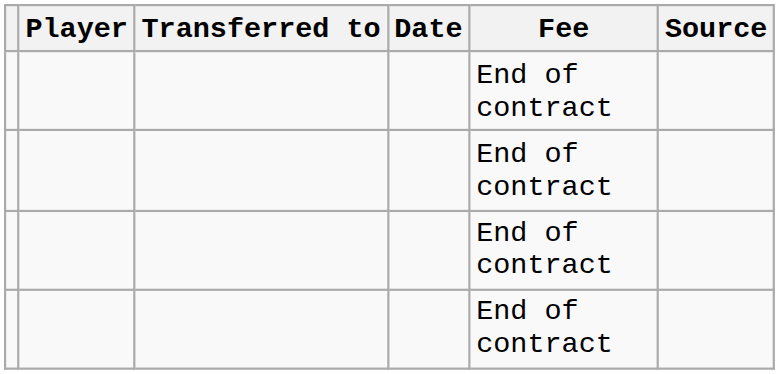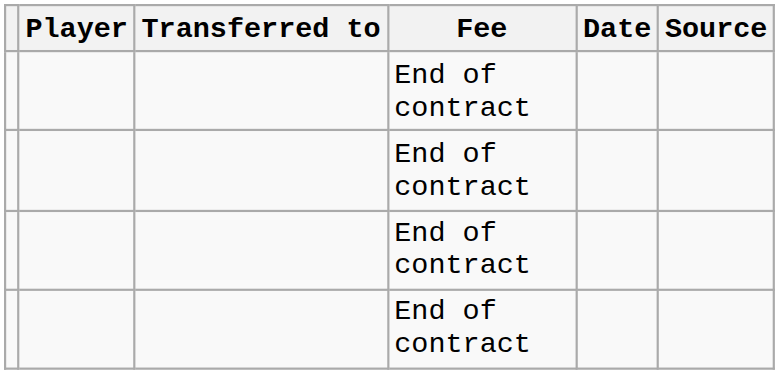columns swapped: (564, 28) <-> (428, 28)
